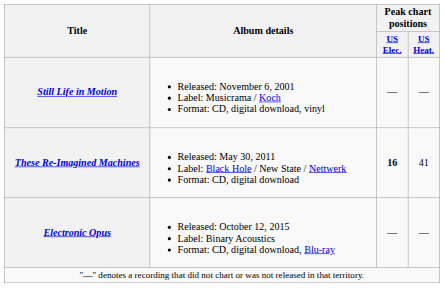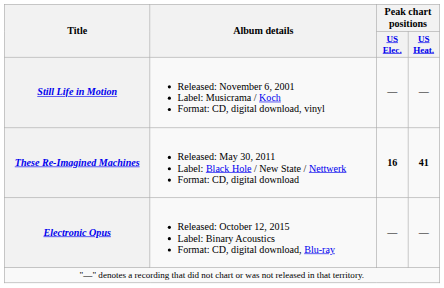(424, 162) normal -> (424, 162) bold
